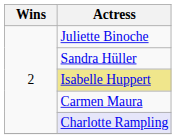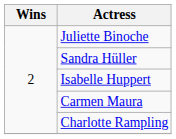(106, 79) khaki background -> (106, 79) no background
(114, 123) lavender background -> (114, 123) no background
